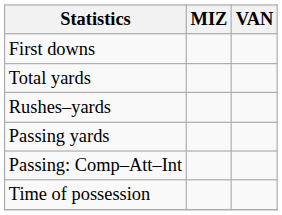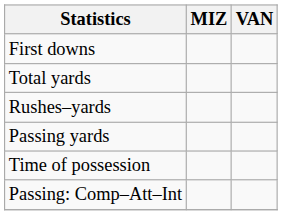rows swapped: (95, 165) <-> (80, 194)
